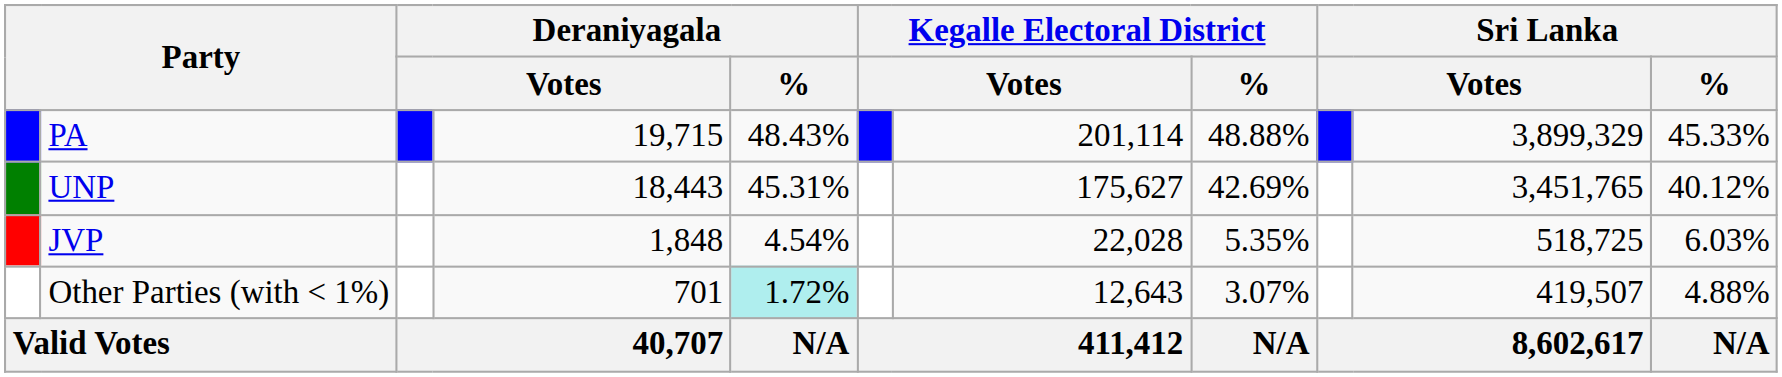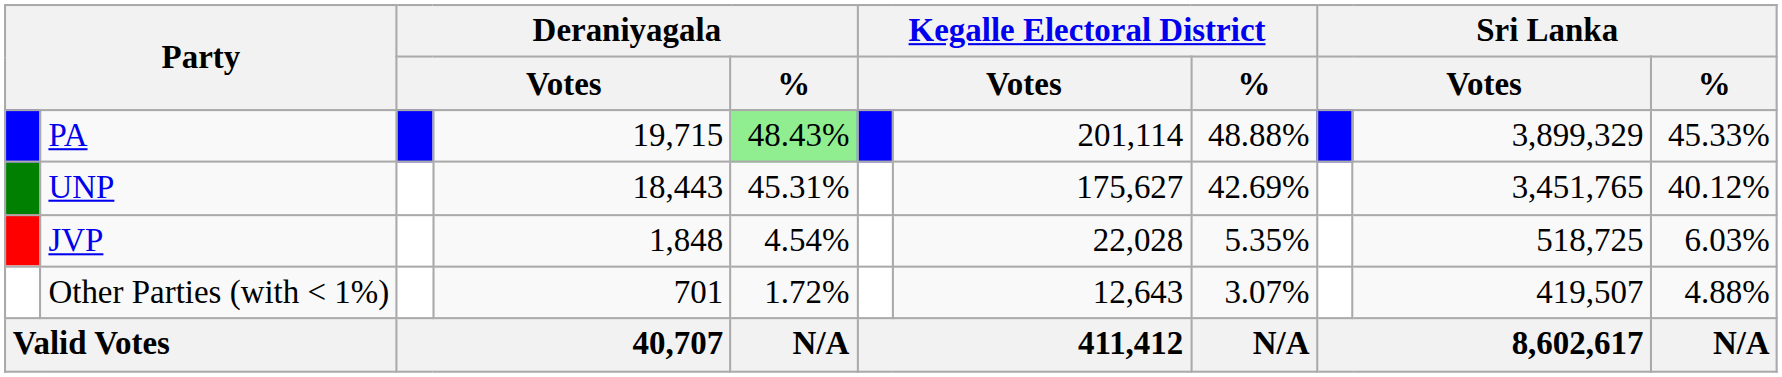(799, 135) no background -> (799, 135) lightgreen background
(807, 291) paleturquoise background -> (807, 291) no background
